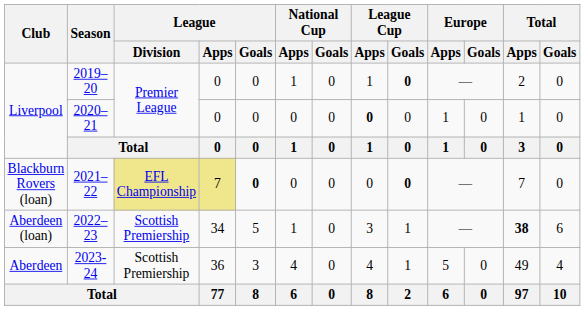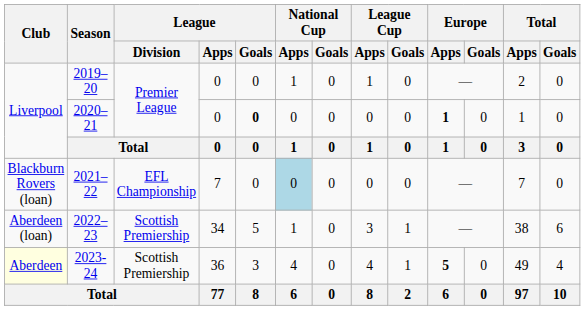(408, 81) bold -> (408, 81) normal
(256, 118) normal -> (256, 118) bold
(370, 118) bold -> (370, 118) normal
(446, 118) normal -> (446, 118) bold
(156, 184) khaki background -> (156, 184) no background
(218, 184) khaki background -> (218, 184) no background
(256, 184) bold -> (256, 184) normal
(294, 184) no background -> (294, 184) lightblue background
(408, 184) bold -> (408, 184) normal
(522, 228) bold -> (522, 228) normal
(36, 265) no background -> (36, 265) lightyellow background
(446, 265) normal -> (446, 265) bold
